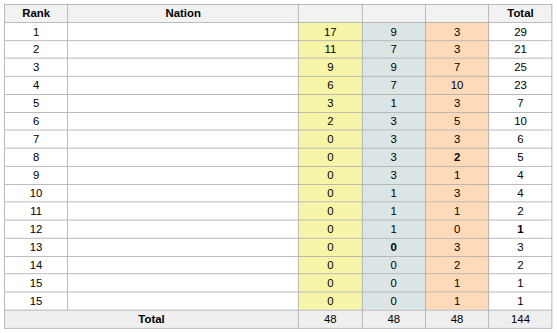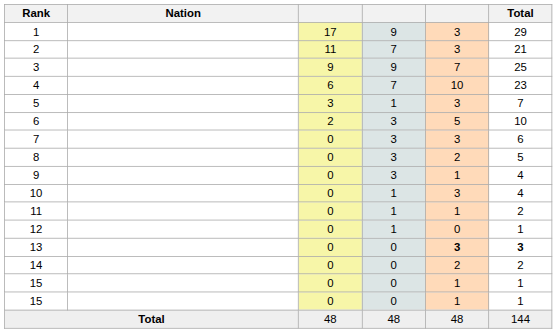(457, 158) bold -> (457, 158) normal
(520, 229) bold -> (520, 229) normal
(394, 247) bold -> (394, 247) normal
(457, 247) normal -> (457, 247) bold
(520, 247) normal -> (520, 247) bold
